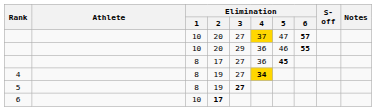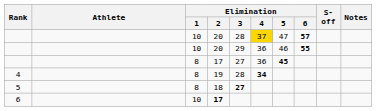(240, 36) 27 -> (240, 36) 28
(240, 74) 27 -> (240, 74) 28
(262, 74) gold background -> (262, 74) no background
(218, 87) 19 -> (218, 87) 18
